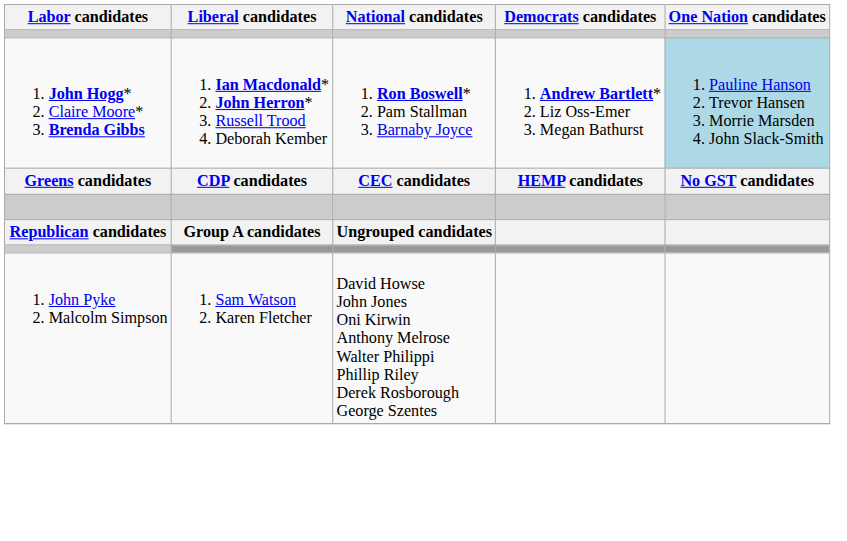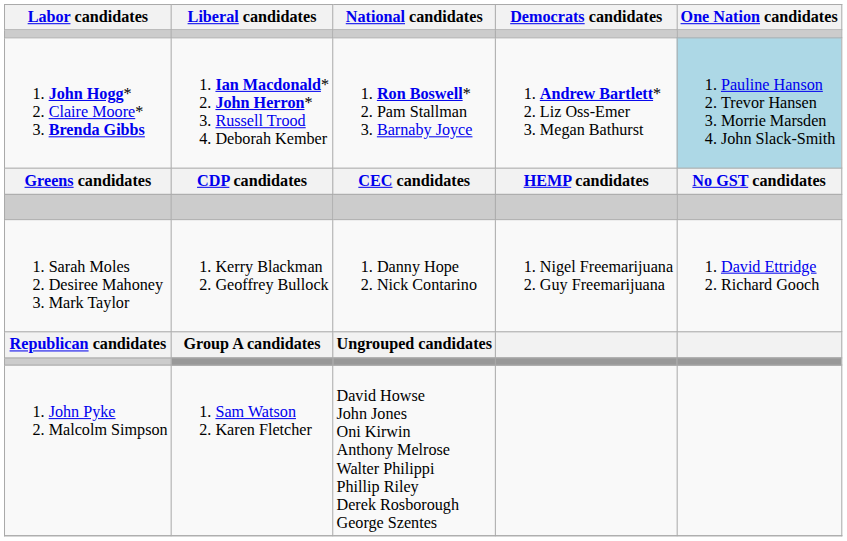+ row: (88, 285)
